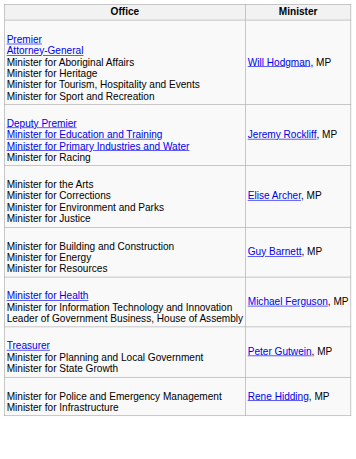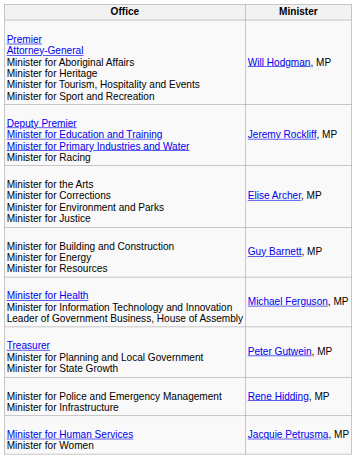+ row: (70, 440)
